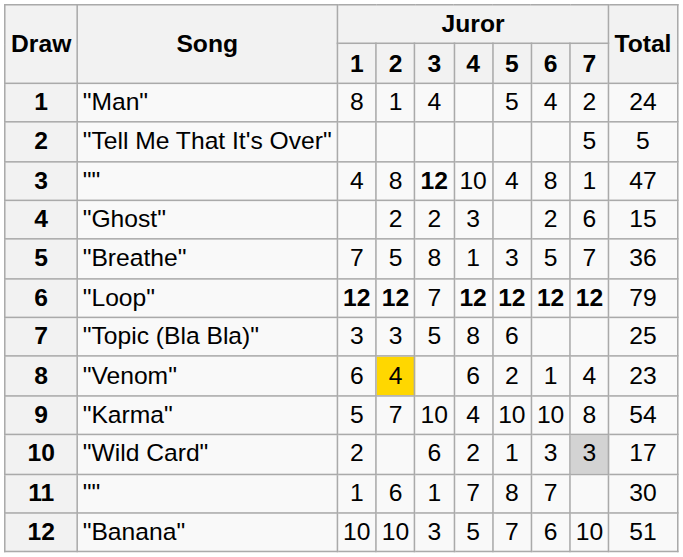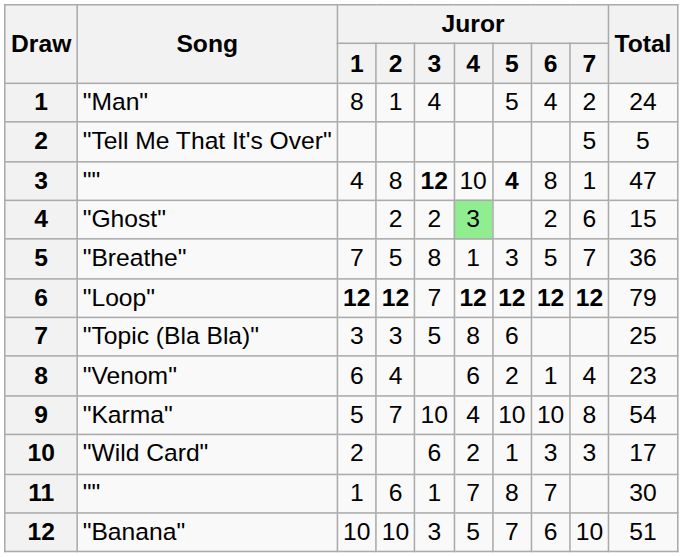(512, 180) normal -> (512, 180) bold
(473, 219) no background -> (473, 219) lightgreen background
(396, 375) gold background -> (396, 375) no background
(589, 453) lightgrey background -> (589, 453) no background
